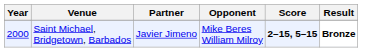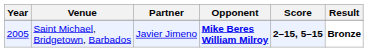(18, 34) 2000 -> (18, 34) 2005
(232, 34) normal -> (235, 34) bold
